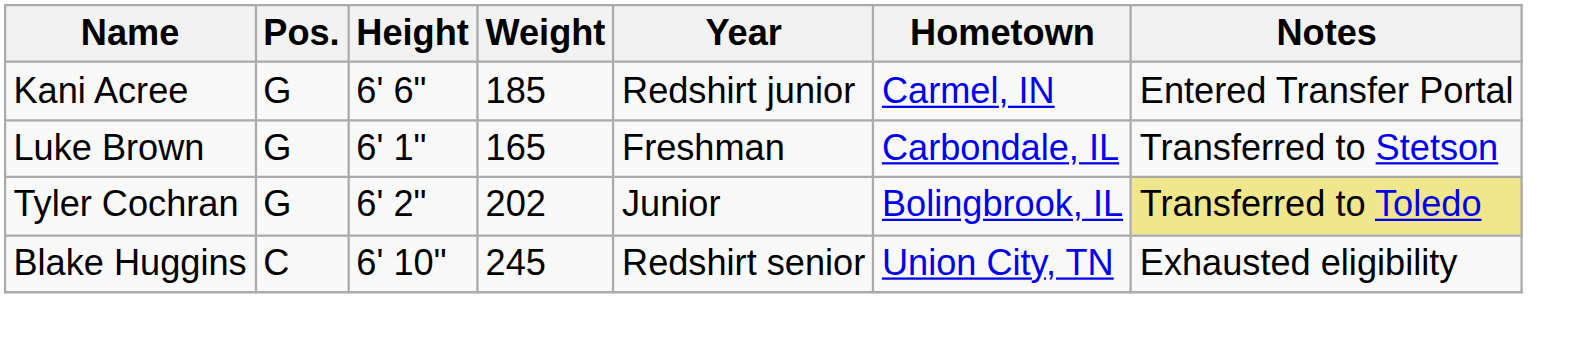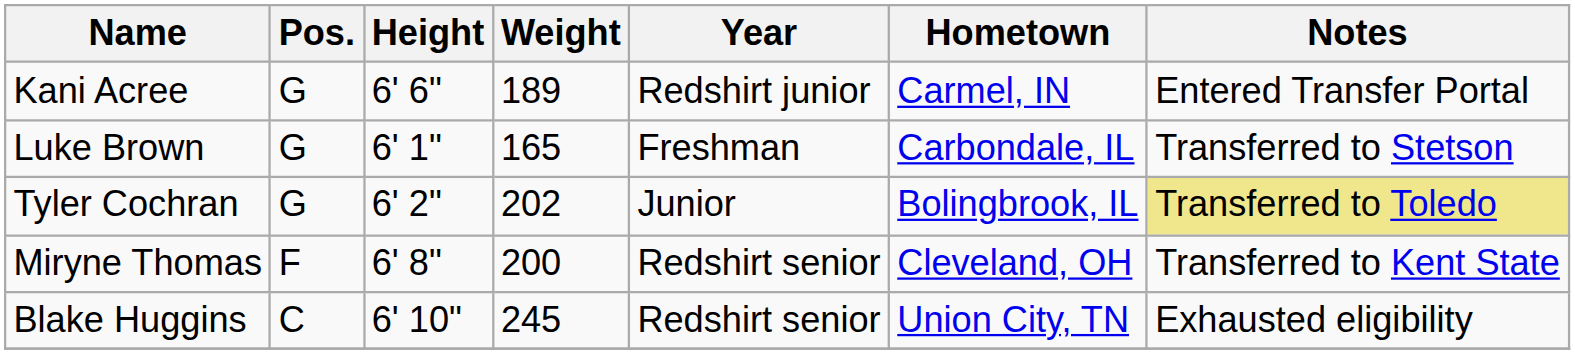(516, 90) 185 -> (531, 90) 189
+ row: (138, 262)
